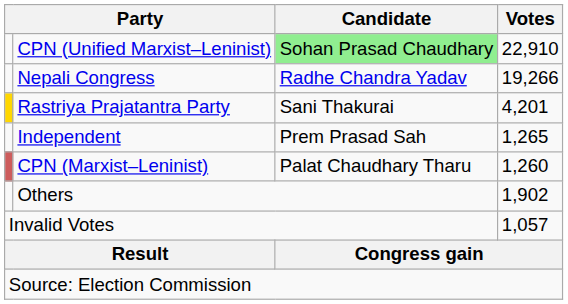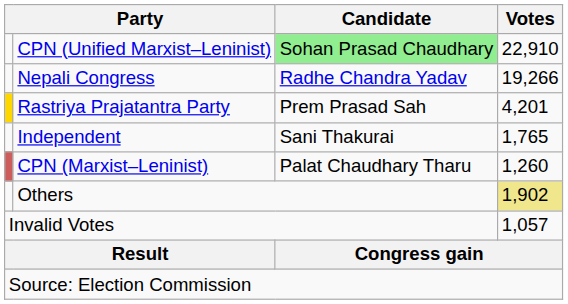(337, 107) Sani Thakurai -> (353, 107) Prem Prasad Sah
(353, 136) Prem Prasad Sah -> (337, 136) Sani Thakurai
(525, 136) 1,265 -> (525, 136) 1,765
(525, 195) no background -> (525, 195) khaki background
